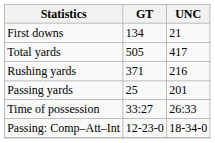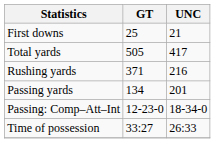(135, 33) 134 -> (132, 33) 25
(132, 90) 25 -> (135, 90) 134
rows swapped: (64, 128) <-> (53, 109)
